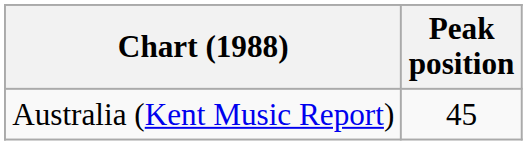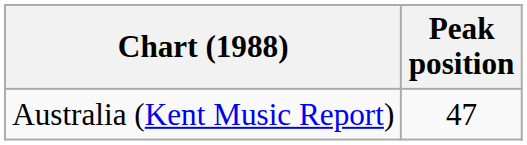(462, 113) 45 -> (462, 113) 47
